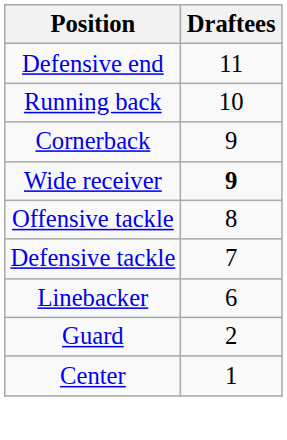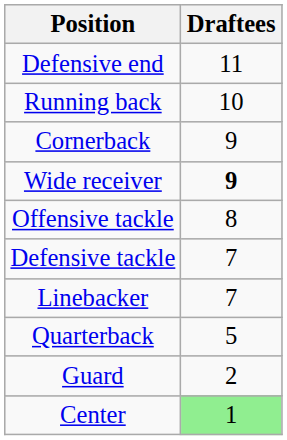(231, 297) 6 -> (231, 297) 7
+ row: (93, 336)
(231, 375) no background -> (231, 414) lightgreen background
